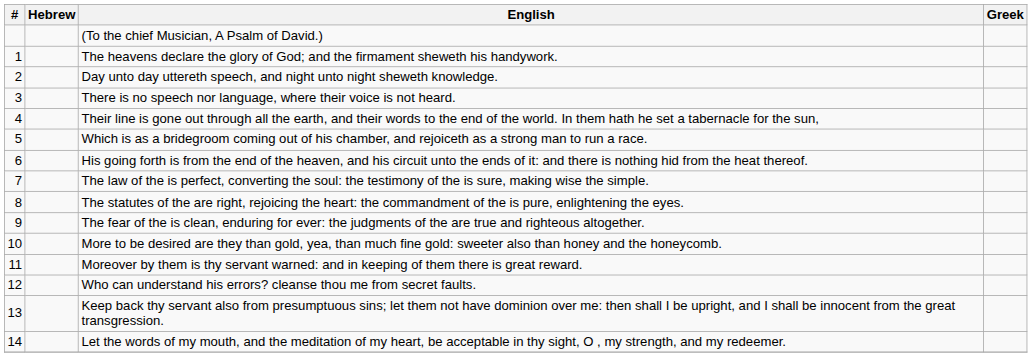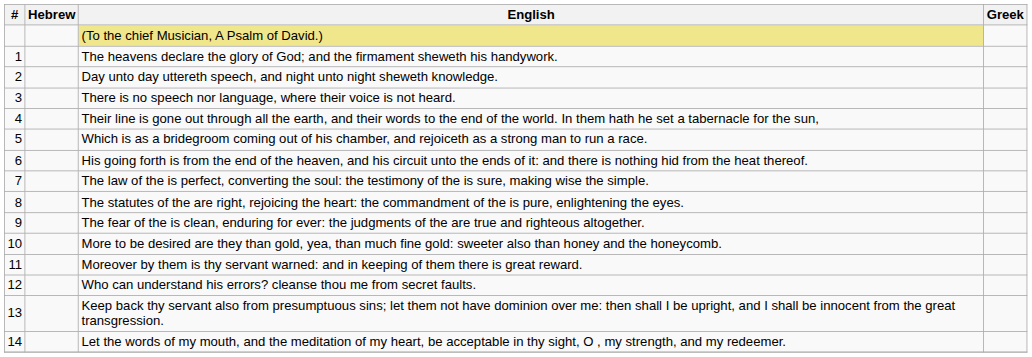(202, 35) no background -> (202, 35) khaki background
